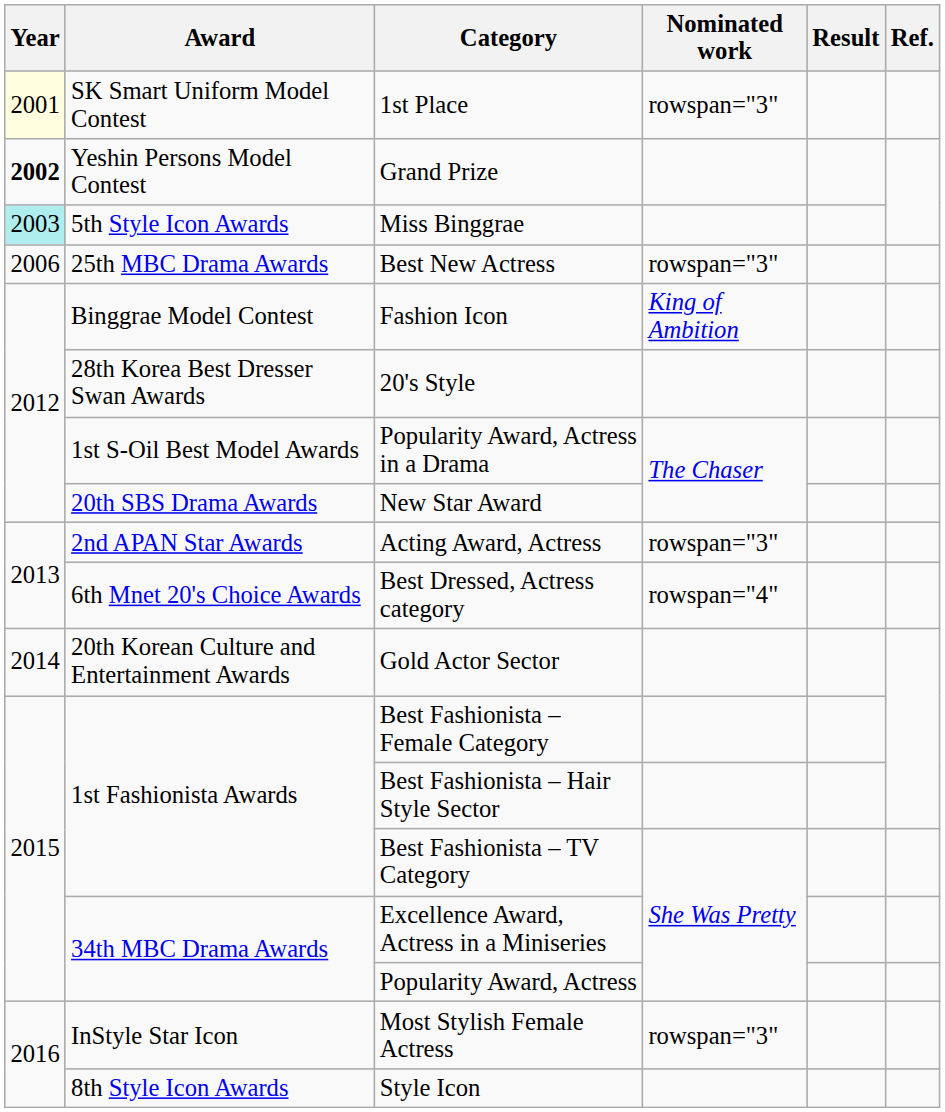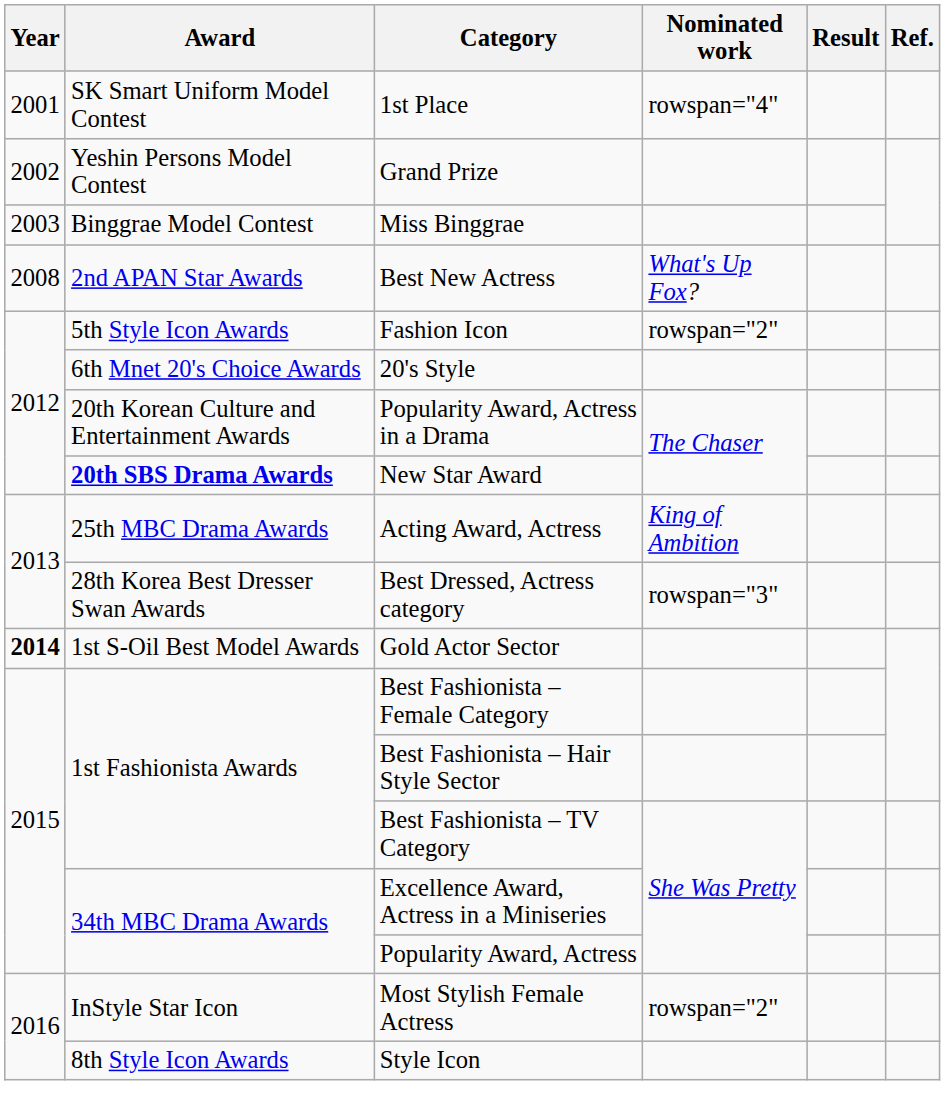(35, 104) lightyellow background -> (35, 104) no background
(713, 104) rowspan="3" -> (713, 104) rowspan="4"
(35, 171) bold -> (35, 171) normal
(35, 224) paleturquoise background -> (35, 224) no background
(180, 224) 5th Style Icon Awards -> (192, 224) Binggrae Model Contest
(35, 263) 2006 -> (35, 277) 2008
(200, 263) 25th MBC Drama Awards -> (187, 277) 2nd APAN Star Awards
(713, 263) rowspan="3" -> (700, 277) What's Up Fox?
(192, 316) Binggrae Model Contest -> (180, 330) 5th Style Icon Awards
(694, 316) King of Ambition -> (713, 330) rowspan="2"
(192, 383) 28th Korea Best Dresser Swan Awards -> (216, 369) 6th Mnet 20's Choice Awards
(215, 450) 1st S-Oil Best Model Awards -> (193, 422) 20th Korean Culture and Entertainment Awards
(194, 502) normal -> (202, 475) bold
(187, 542) 2nd APAN Star Awards -> (200, 528) 25th MBC Drama Awards
(713, 542) rowspan="3" -> (694, 528) King of Ambition
(216, 594) 6th Mnet 20's Choice Awards -> (192, 594) 28th Korea Best Dresser Swan Awards
(713, 594) rowspan="4" -> (713, 594) rowspan="3"
(35, 661) normal -> (35, 647) bold
(193, 661) 20th Korean Culture and Entertainment Awards -> (215, 647) 1st S-Oil Best Model Awards
(713, 1034) rowspan="3" -> (713, 1007) rowspan="2"
